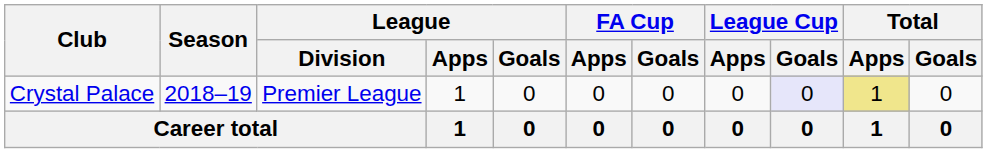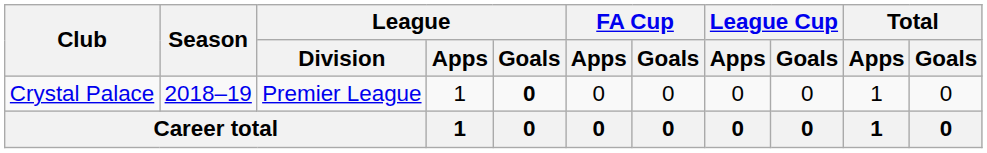(529, 93) normal -> (529, 93) bold
(807, 93) lavender background -> (807, 93) no background
(877, 93) khaki background -> (877, 93) no background
